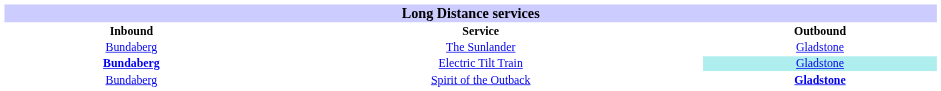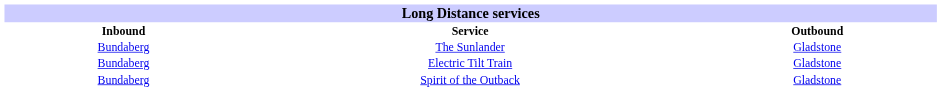(131, 63) bold -> (123, 63) normal
(820, 63) paleturquoise background -> (817, 63) no background
(820, 80) bold -> (817, 80) normal
